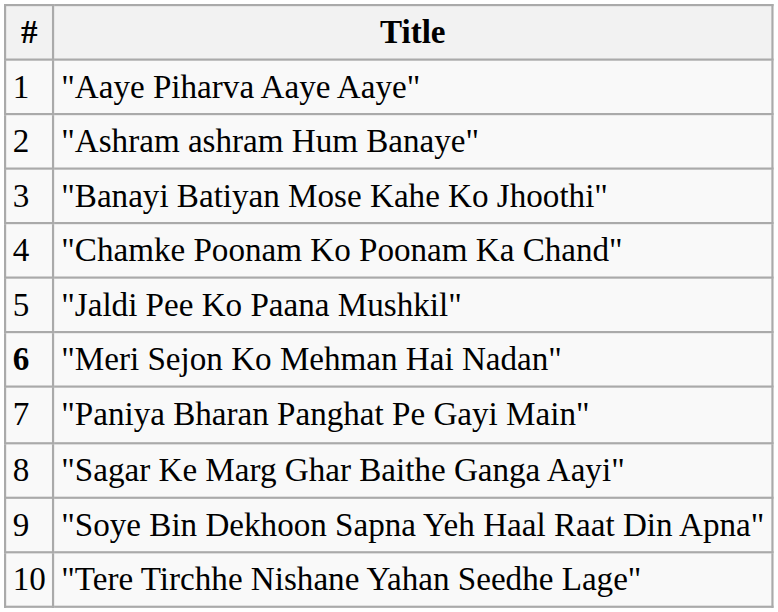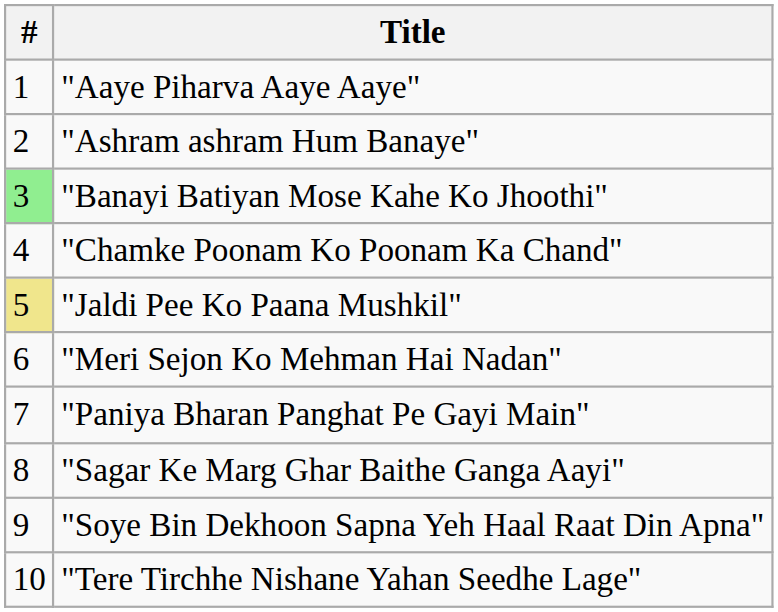(21, 195) no background -> (21, 195) lightgreen background
(21, 305) no background -> (21, 305) khaki background
(21, 359) bold -> (21, 359) normal
